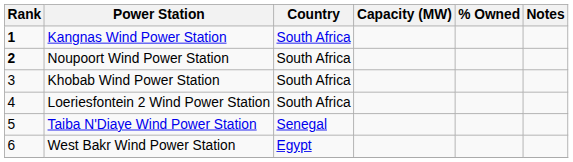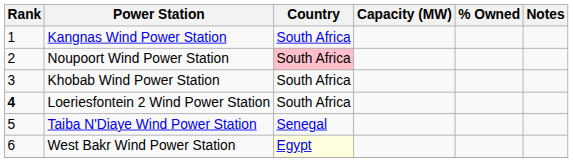(11, 37) bold -> (11, 37) normal
(11, 59) bold -> (11, 59) normal
(314, 59) no background -> (314, 59) pink background
(11, 102) normal -> (11, 102) bold
(294, 146) no background -> (294, 146) lightyellow background
